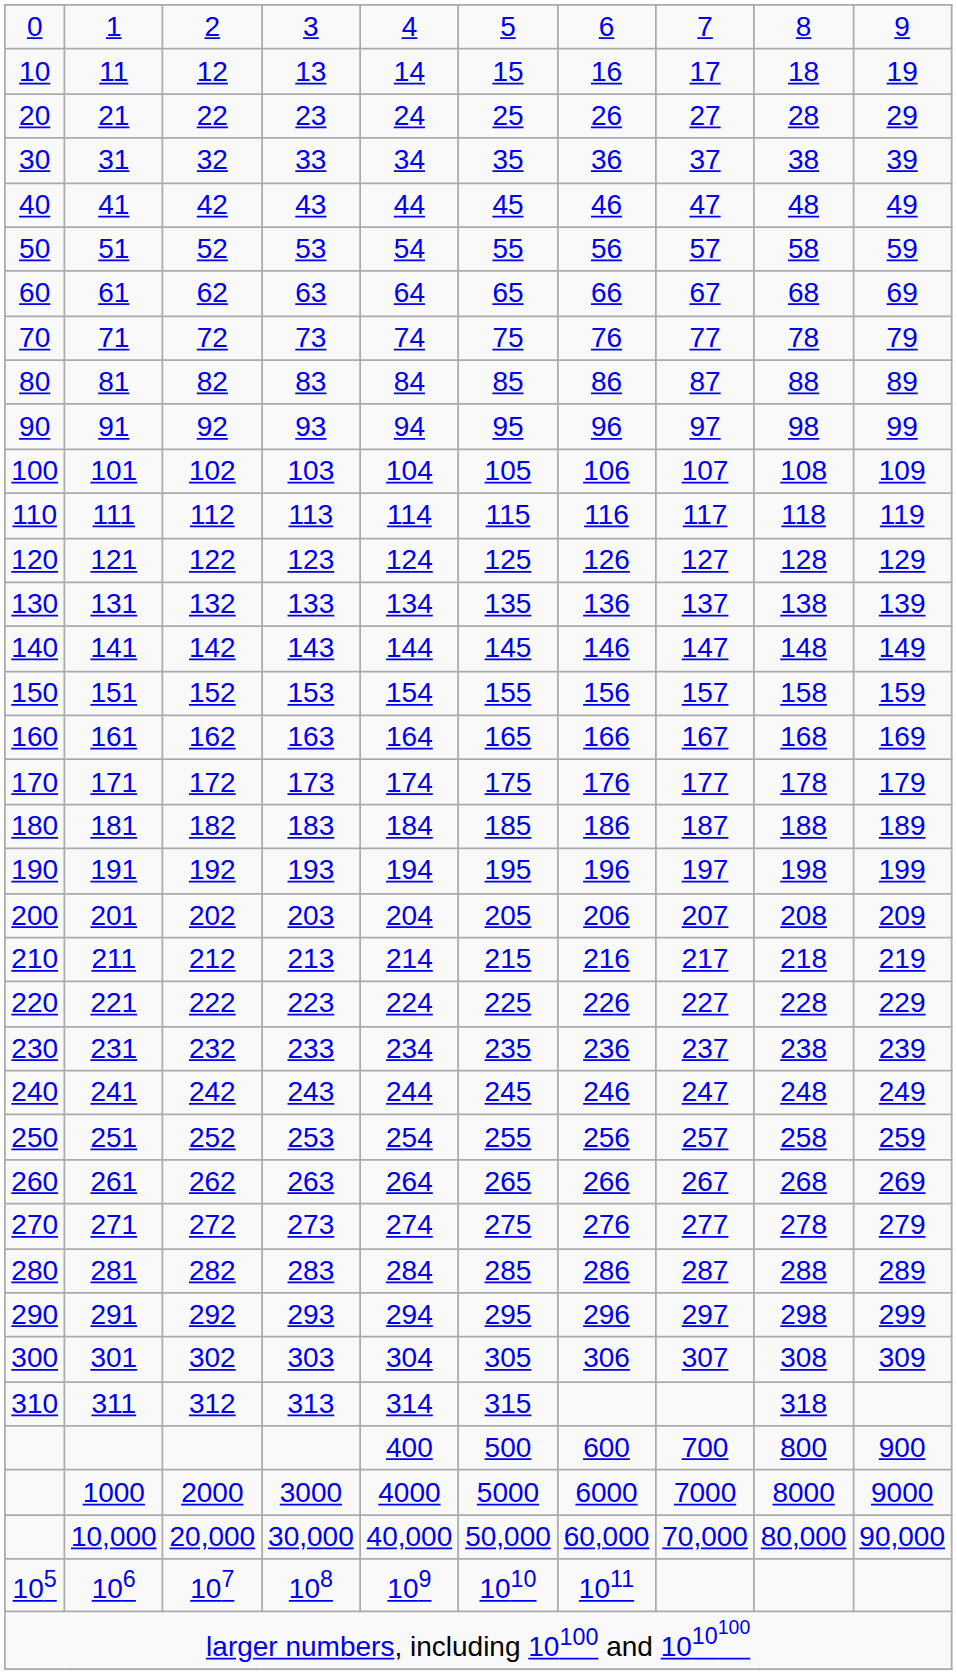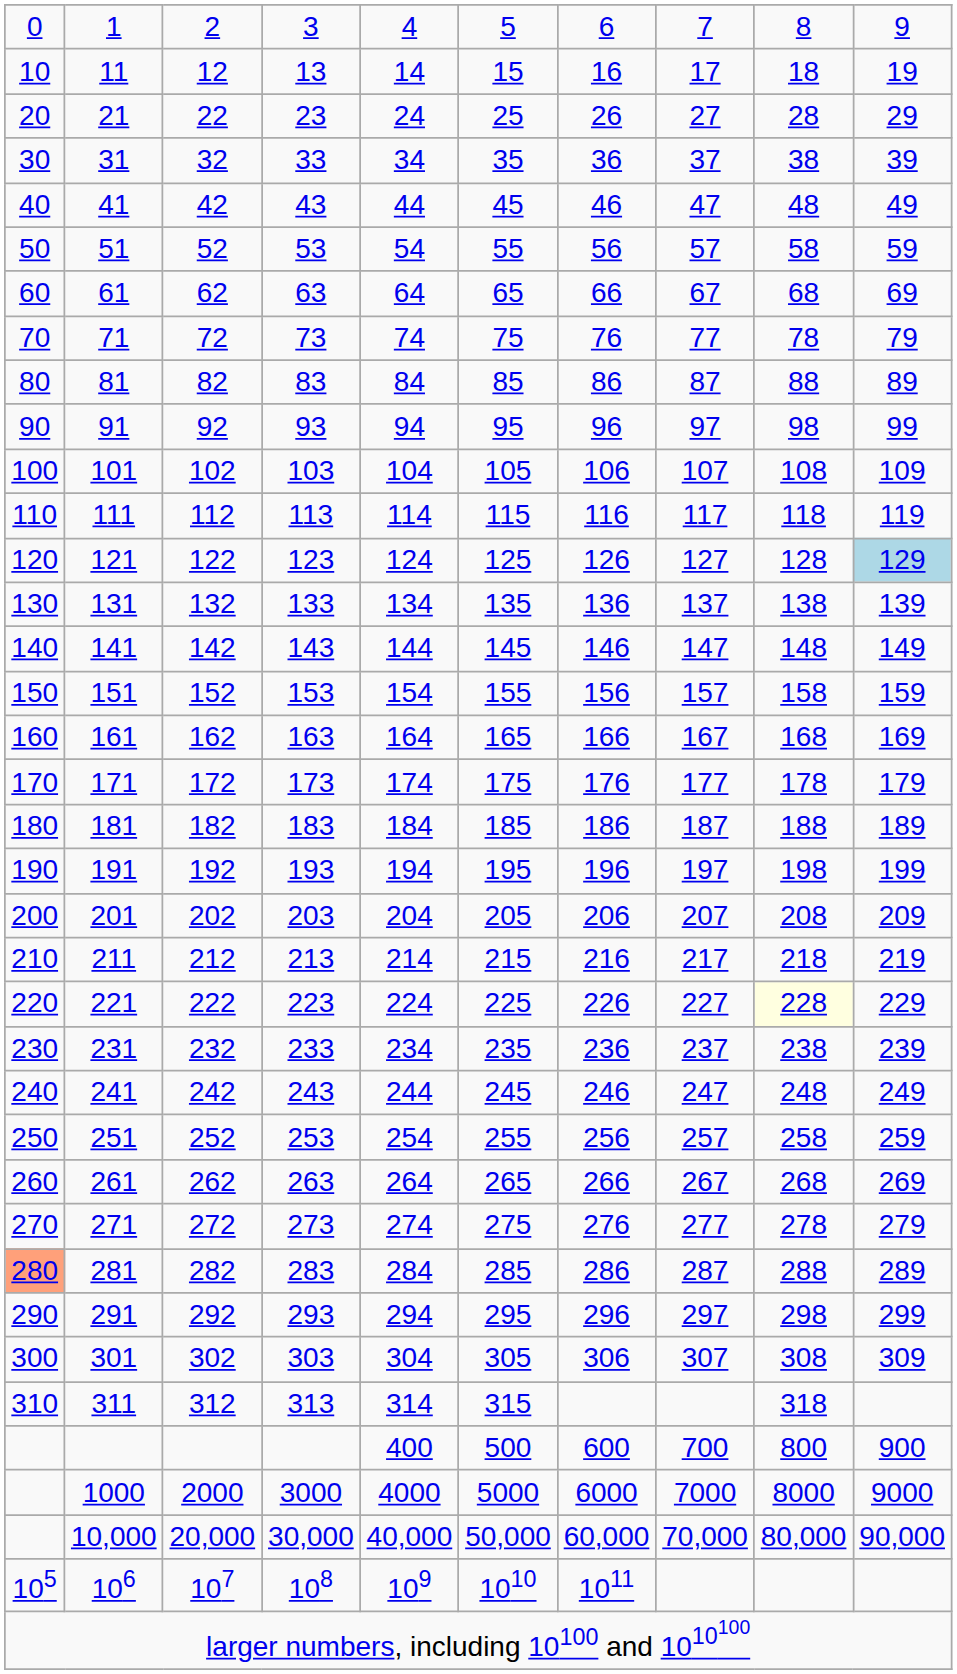(902, 559) no background -> (902, 559) lightblue background
(804, 1003) no background -> (804, 1003) lightyellow background
(35, 1270) no background -> (35, 1270) lightsalmon background
